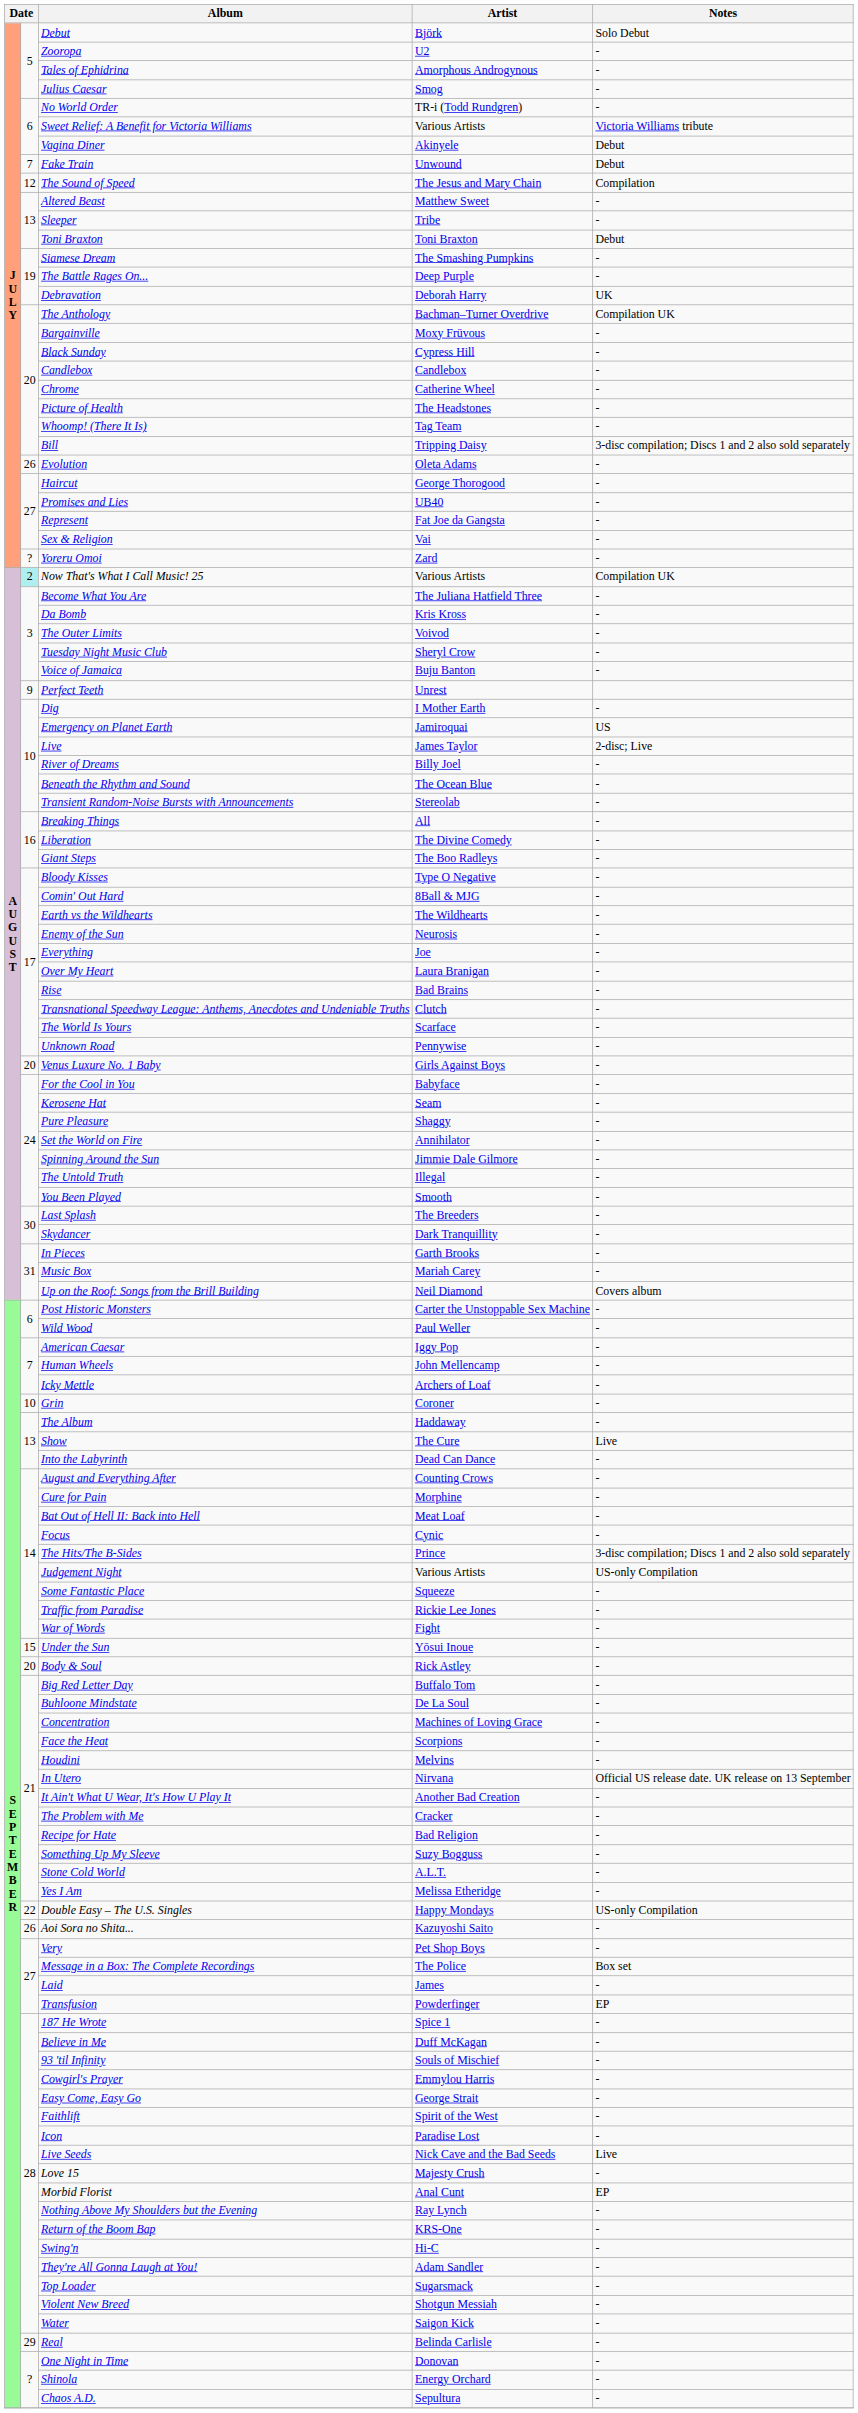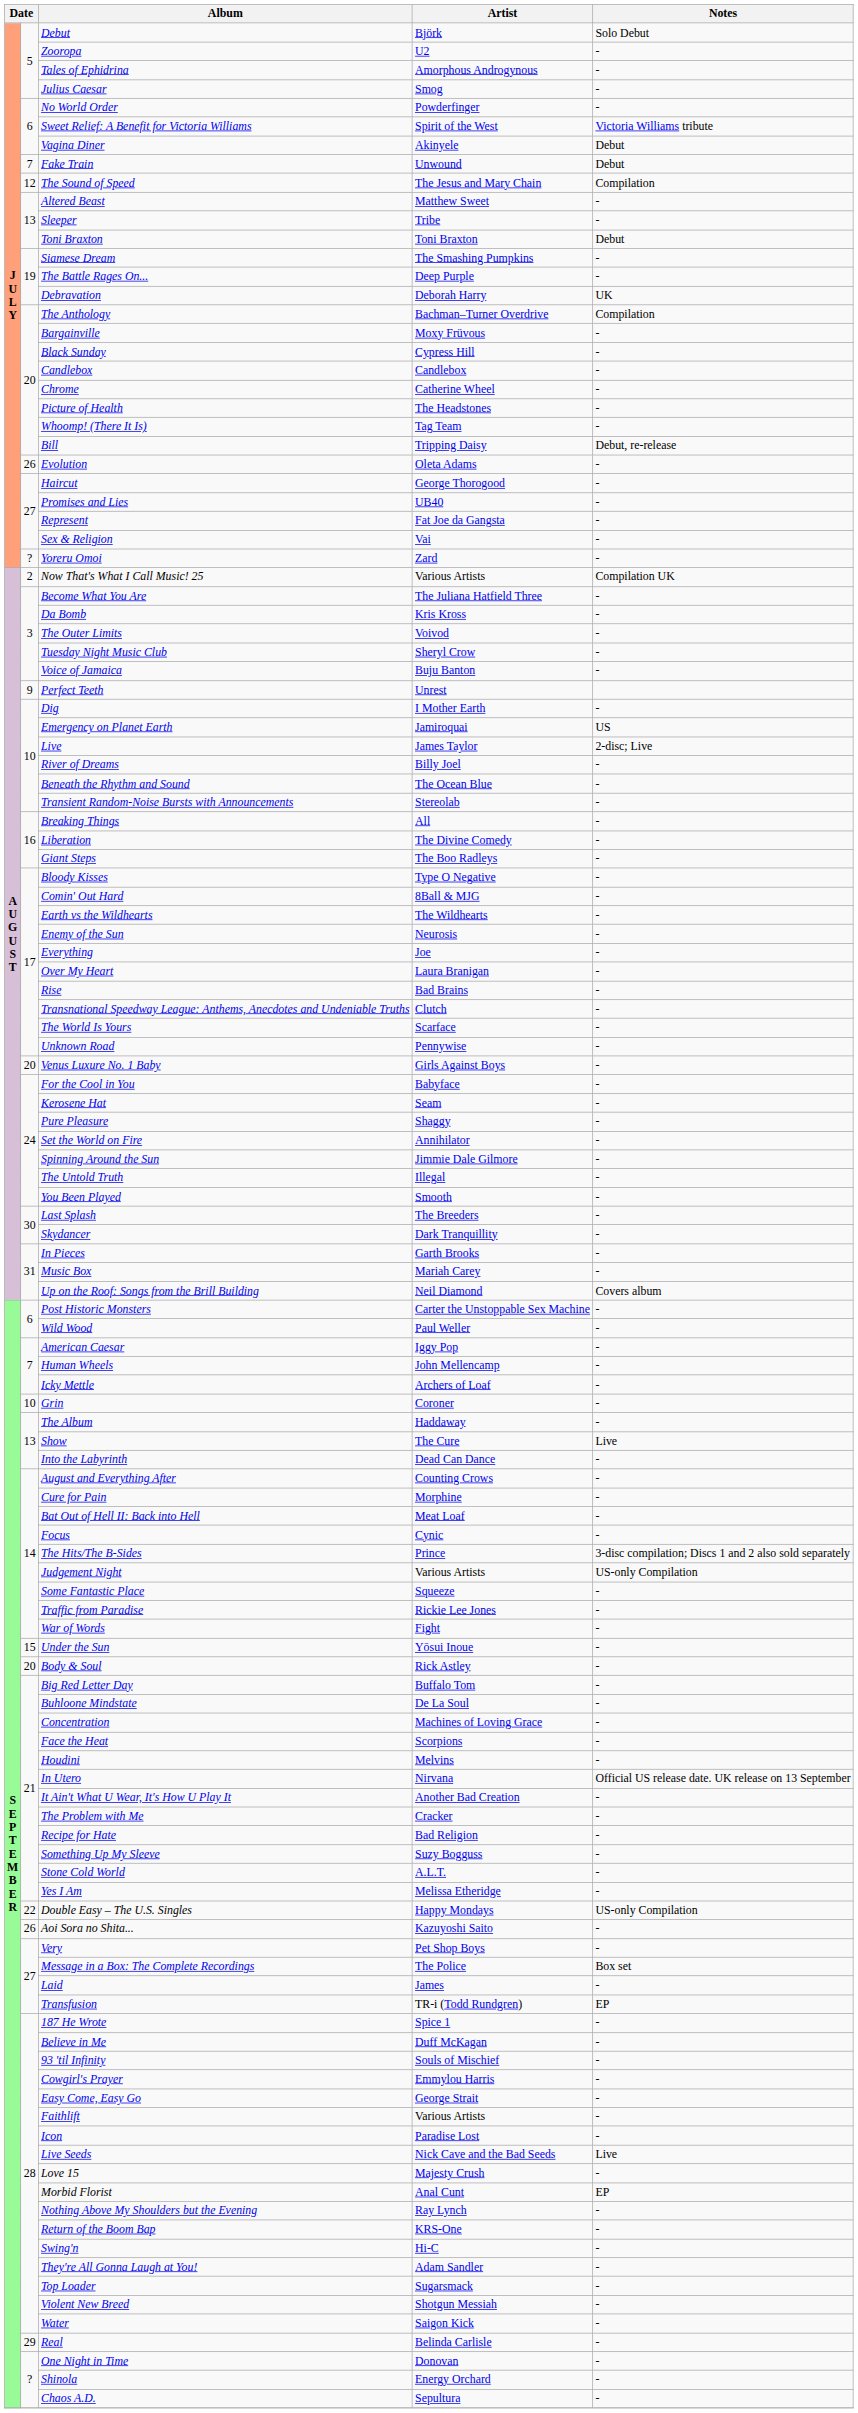(469, 107) TR-i (Todd Rundgren) -> (447, 107) Powderfinger
(450, 126) Various Artists -> (456, 126) Spirit of the West
(635, 314) Compilation UK -> (625, 314) Compilation
(723, 445) 3-disc compilation; Discs 1 and 2 also sold separately -> (636, 445) Debut, re-release
(30, 577) paleturquoise background -> (30, 577) no background
(447, 2004) Powderfinger -> (469, 2004) TR-i (Todd Rundgren)
(456, 2116) Spirit of the West -> (450, 2116) Various Artists
